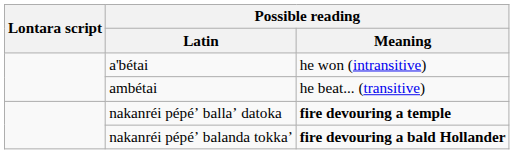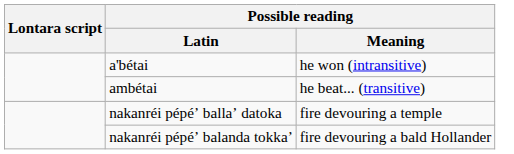(375, 112) bold -> (371, 112) normal
(403, 137) bold -> (396, 137) normal
